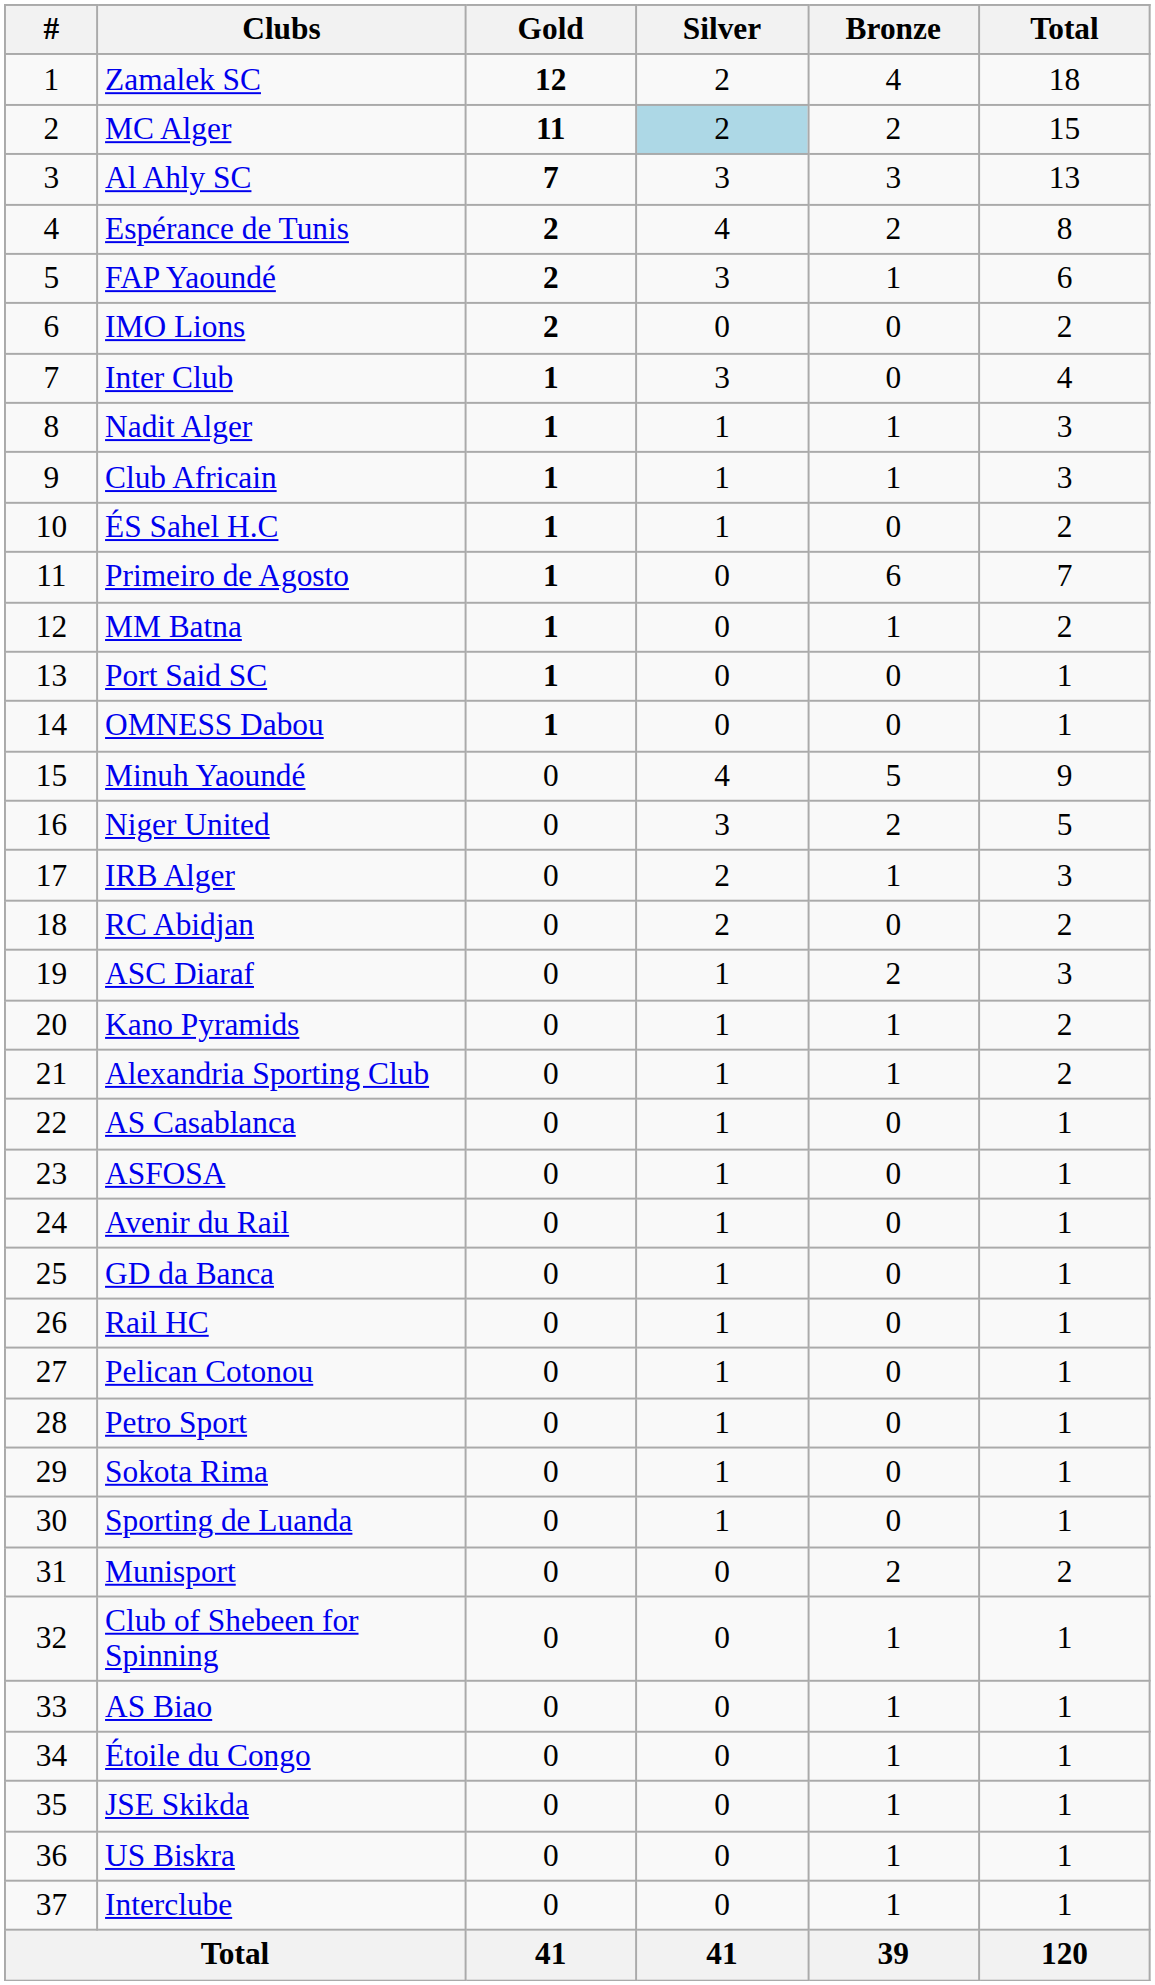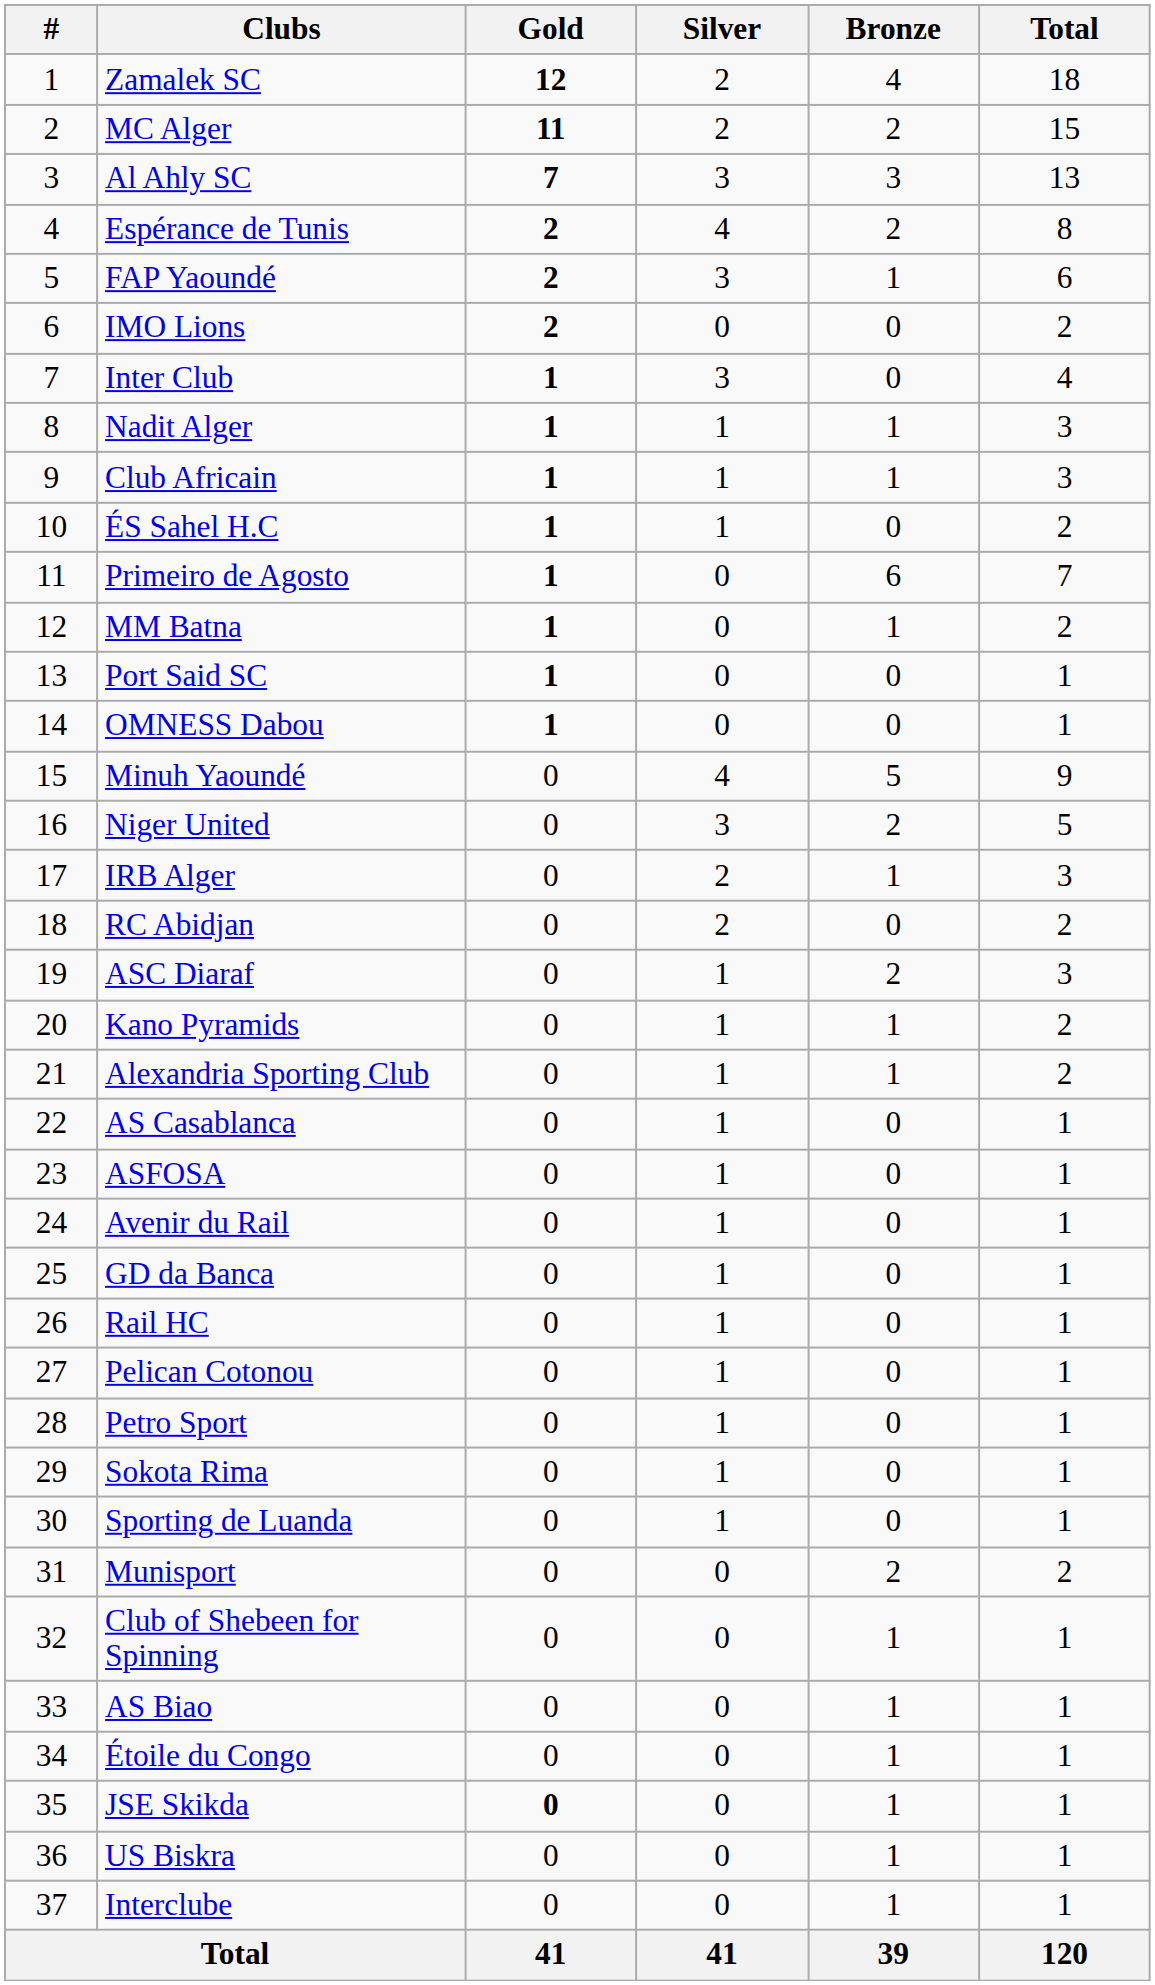(722, 128) lightblue background -> (722, 128) no background
(551, 1805) normal -> (551, 1805) bold
